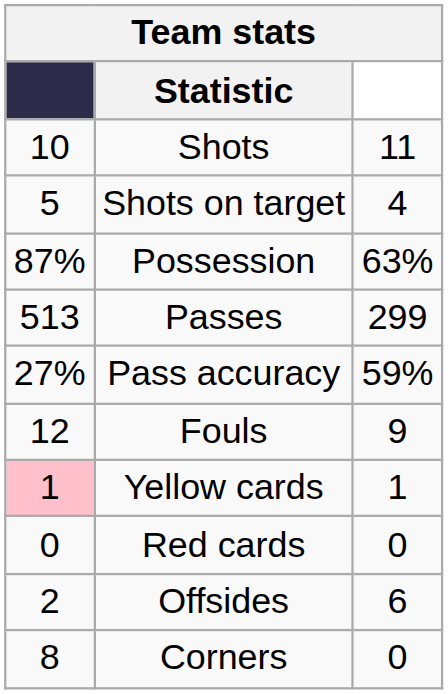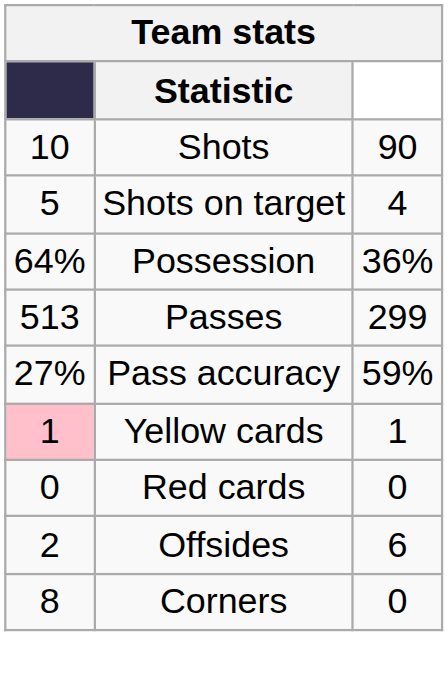(398, 146) 11 -> (398, 146) 90
(50, 260) 87% -> (50, 260) 64%
(398, 260) 63% -> (398, 260) 36%
- row: (224, 430)
